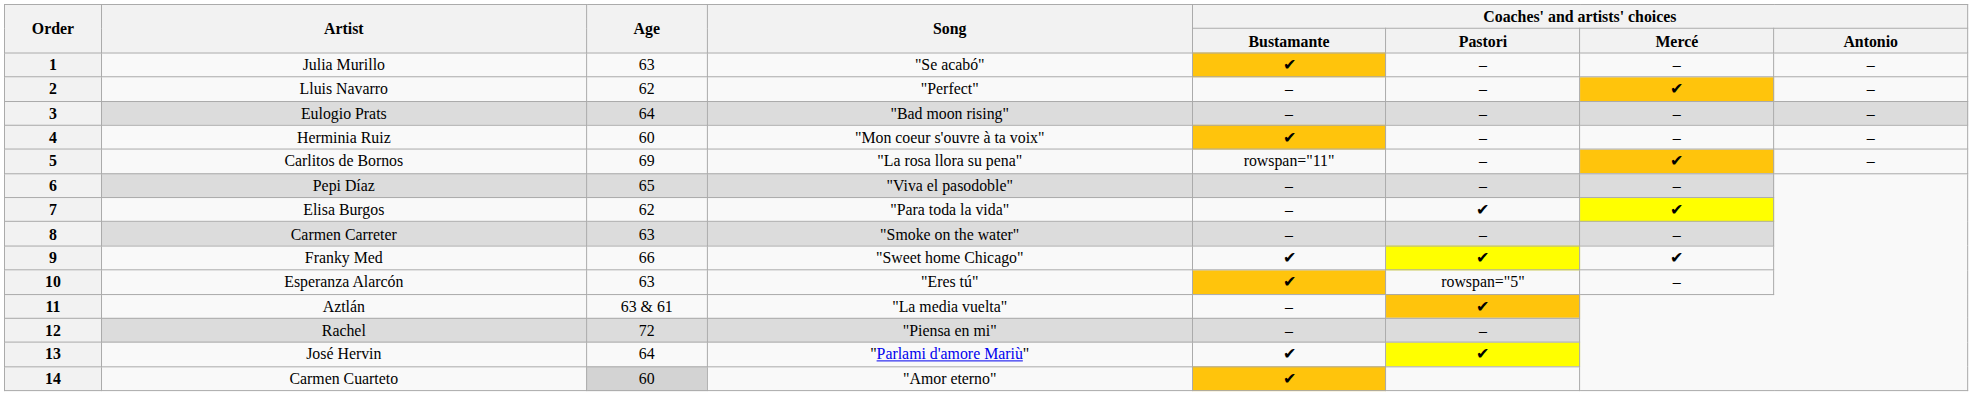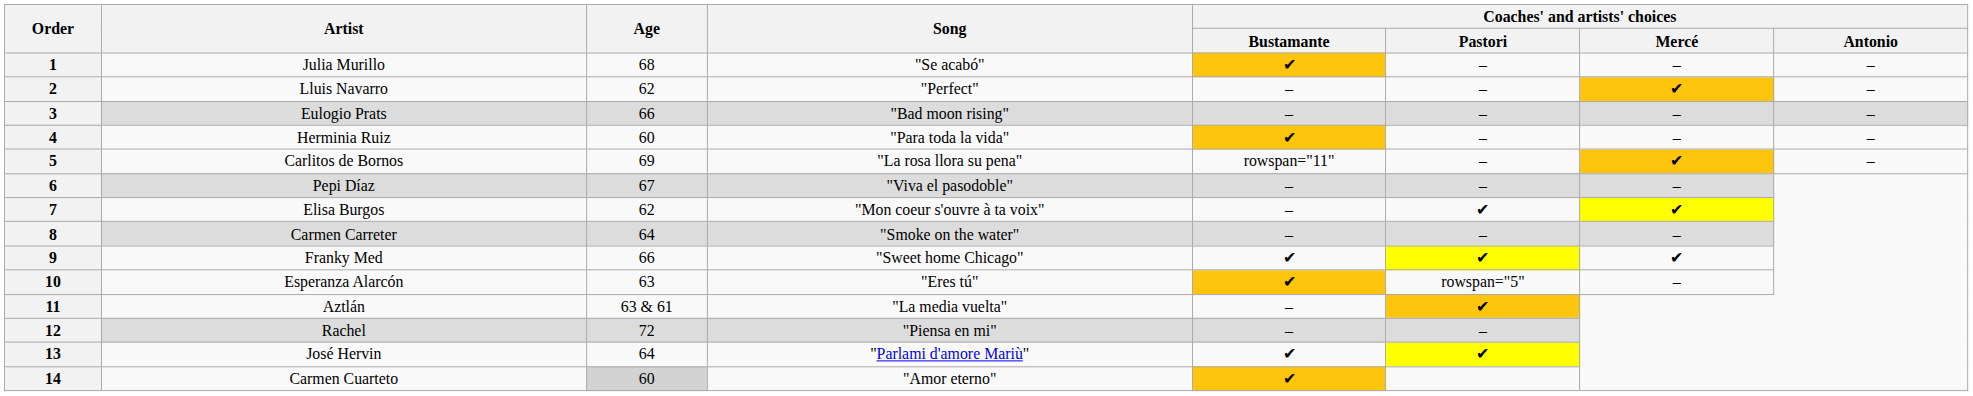(647, 65) 63 -> (647, 65) 68
(647, 113) 64 -> (647, 113) 66
(950, 137) "Mon coeur s'ouvre à ta voix" -> (950, 137) "Para toda la vida"
(647, 185) 65 -> (647, 185) 67
(950, 210) "Para toda la vida" -> (950, 210) "Mon coeur s'ouvre à ta voix"
(647, 234) 63 -> (647, 234) 64
